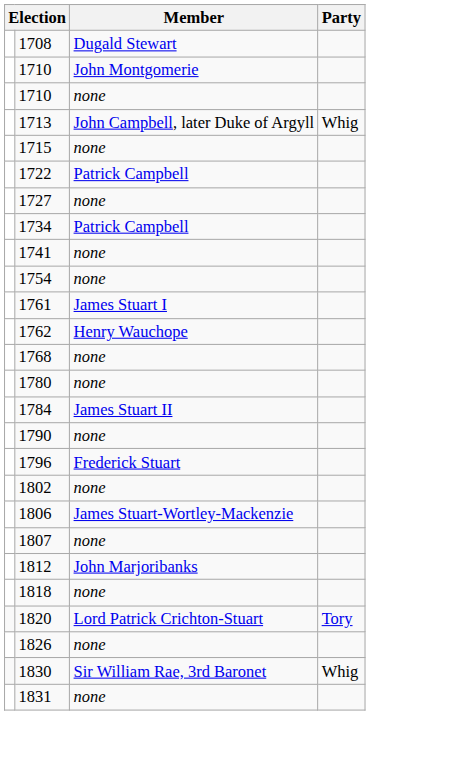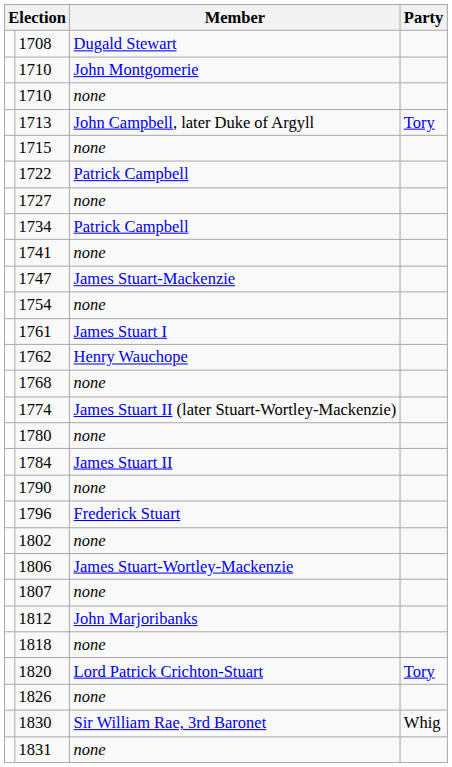(340, 122) Whig -> (419, 122) Tory
+ row: (35, 278)
+ row: (35, 409)
